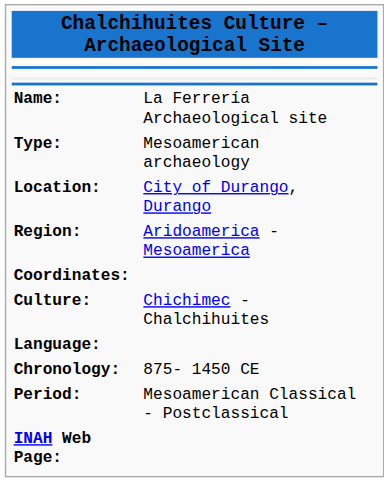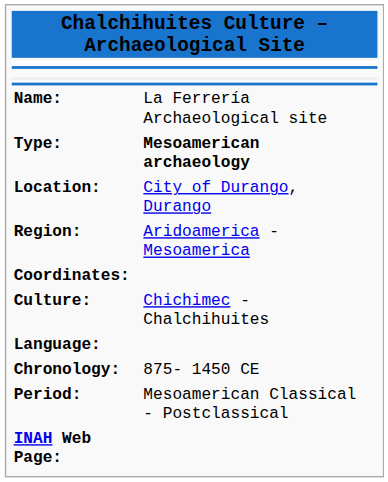(201, 153) normal -> (201, 153) bold
